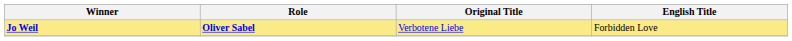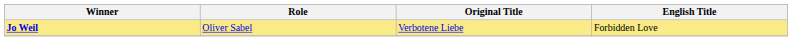(229, 28) bold -> (227, 28) normal
